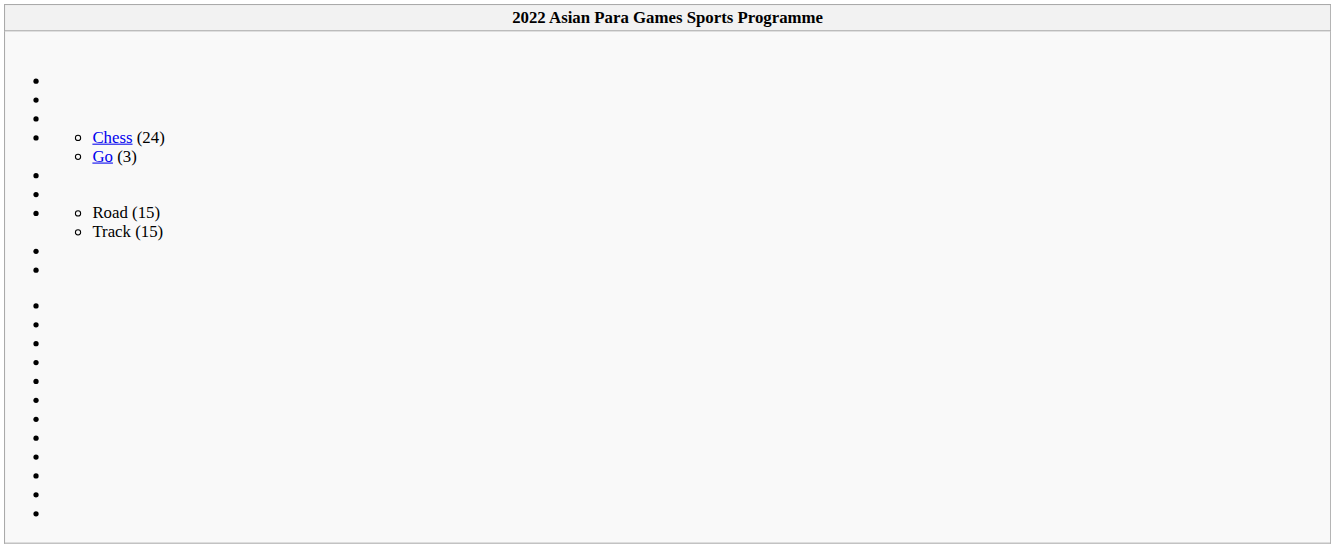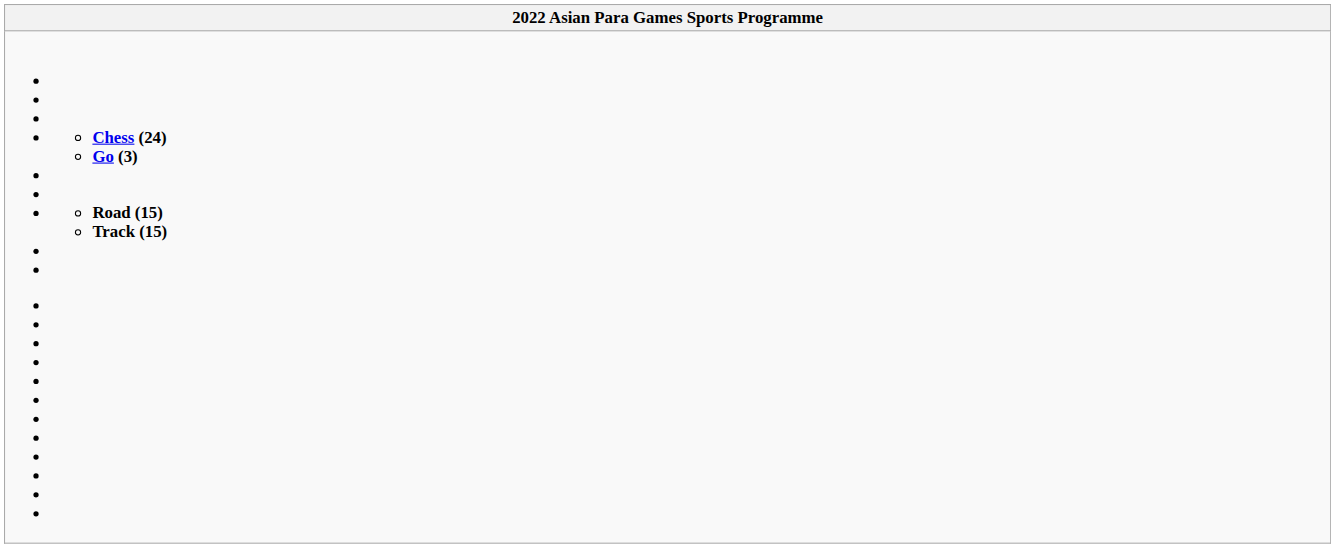(668, 296) normal -> (668, 296) bold
